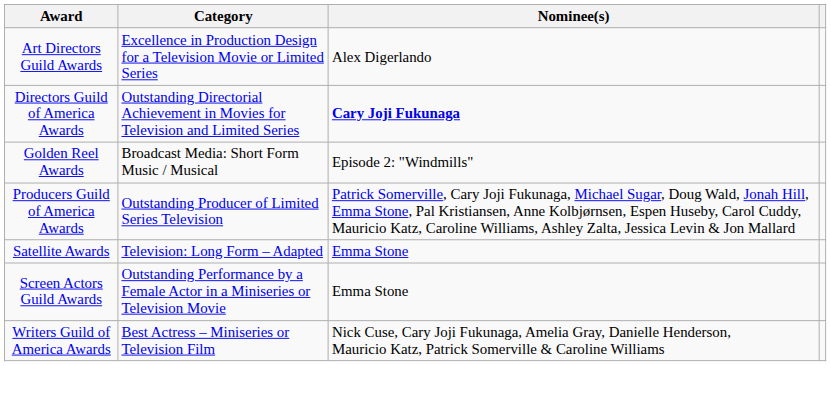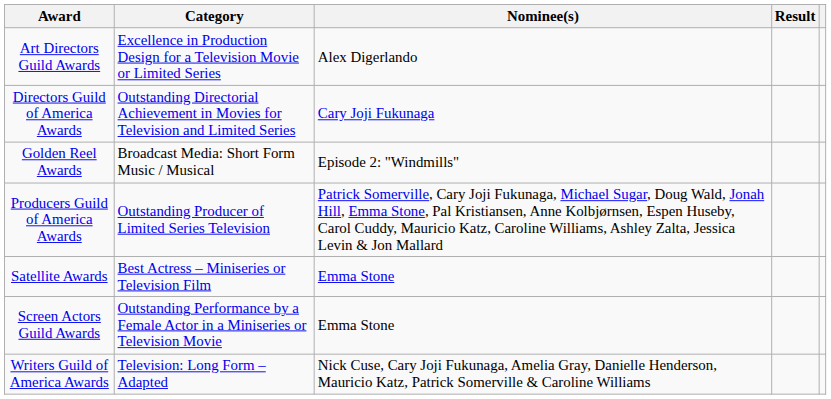+ column: (795, 16)
(396, 113) bold -> (376, 113) normal
(222, 251) Television: Long Form – Adapted -> (201, 276) Best Actress – Miniseries or Television Film
(205, 340) Best Actress – Miniseries or Television Film -> (192, 374) Television: Long Form – Adapted
